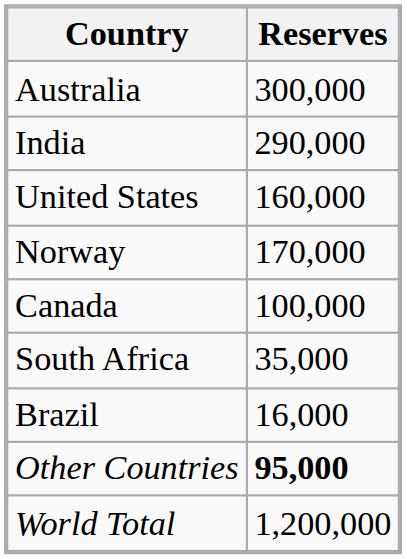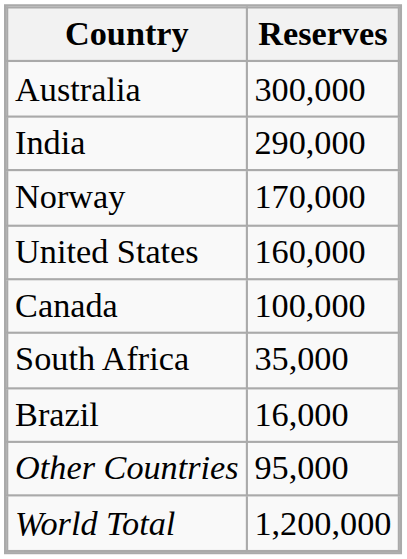rows swapped: (70, 251) <-> (107, 196)
(301, 468) bold -> (301, 468) normal
